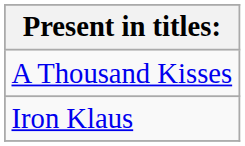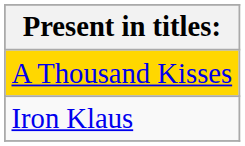(122, 72) no background -> (122, 72) gold background
